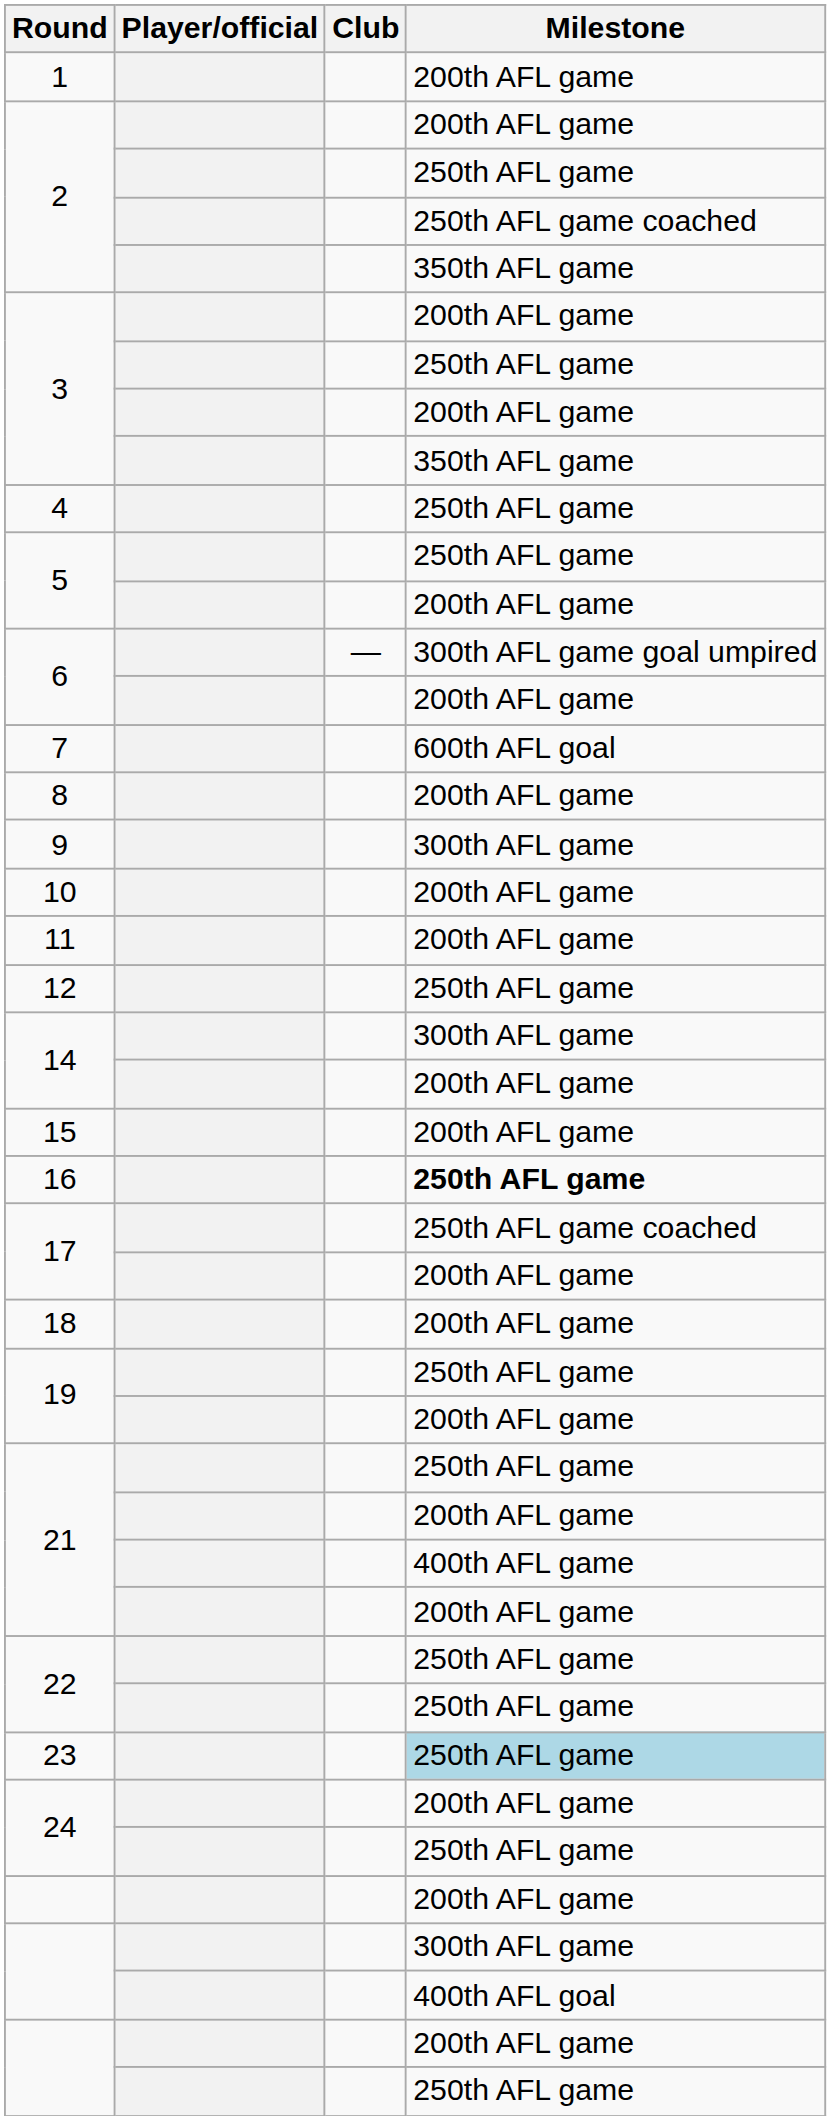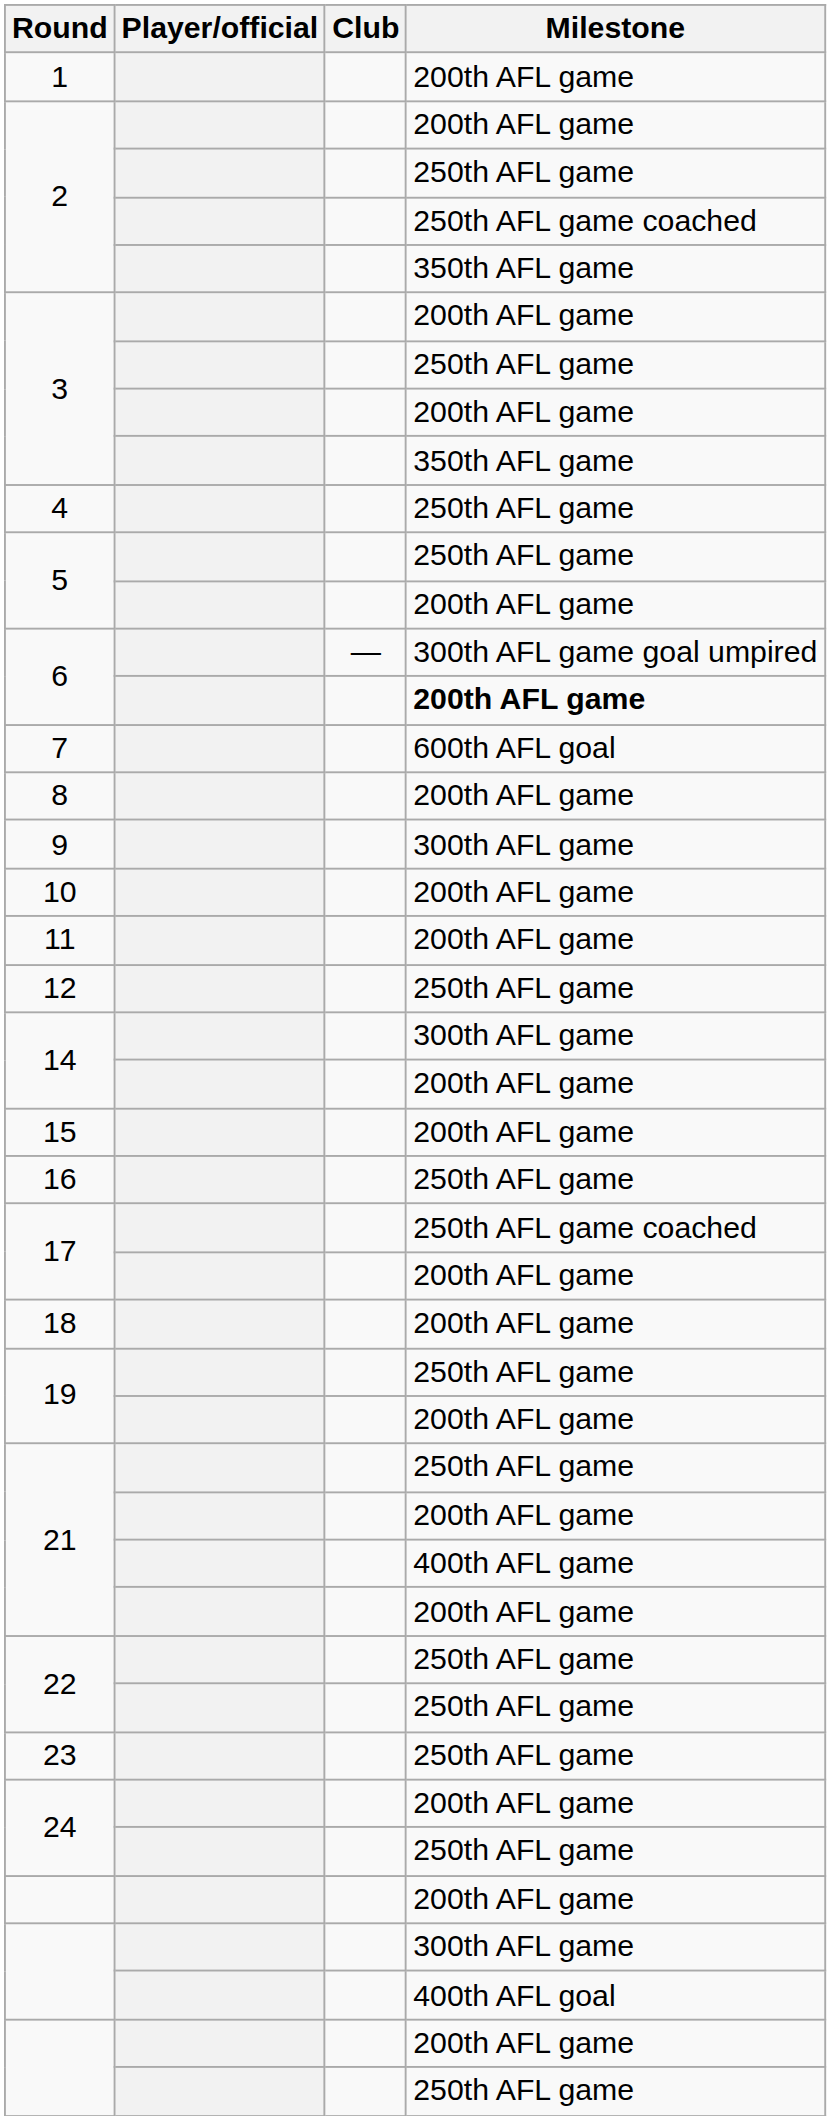(524, 699) normal -> (529, 699) bold
(529, 1179) bold -> (524, 1179) normal
(524, 1754) lightblue background -> (524, 1754) no background
